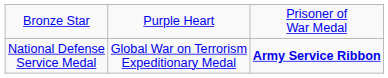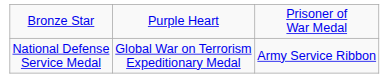(317, 55) bold -> (317, 55) normal
